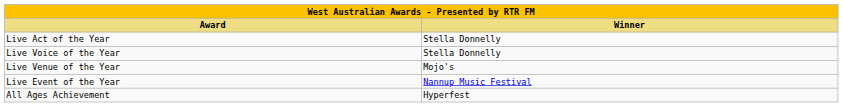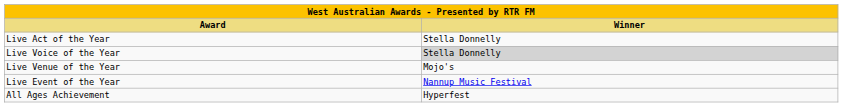(462, 53) no background -> (462, 53) lightgrey background
